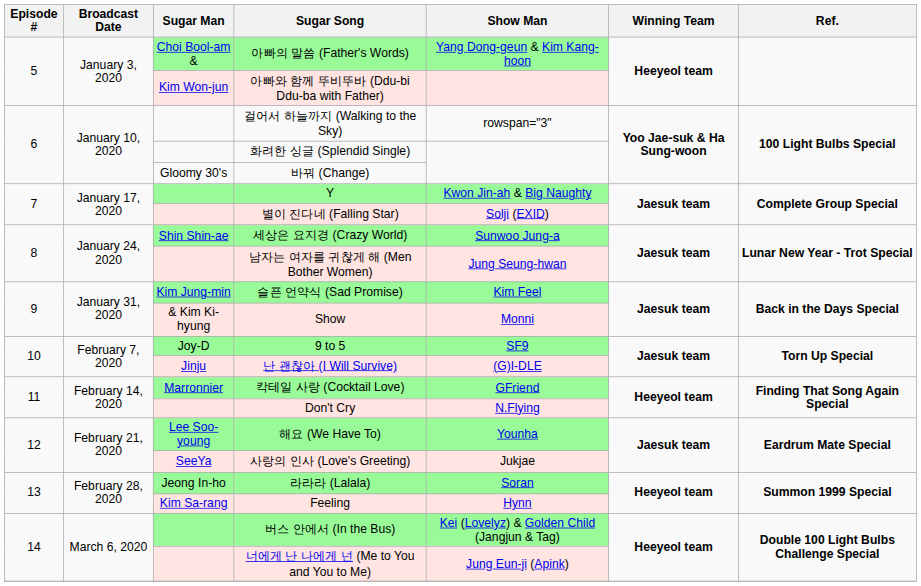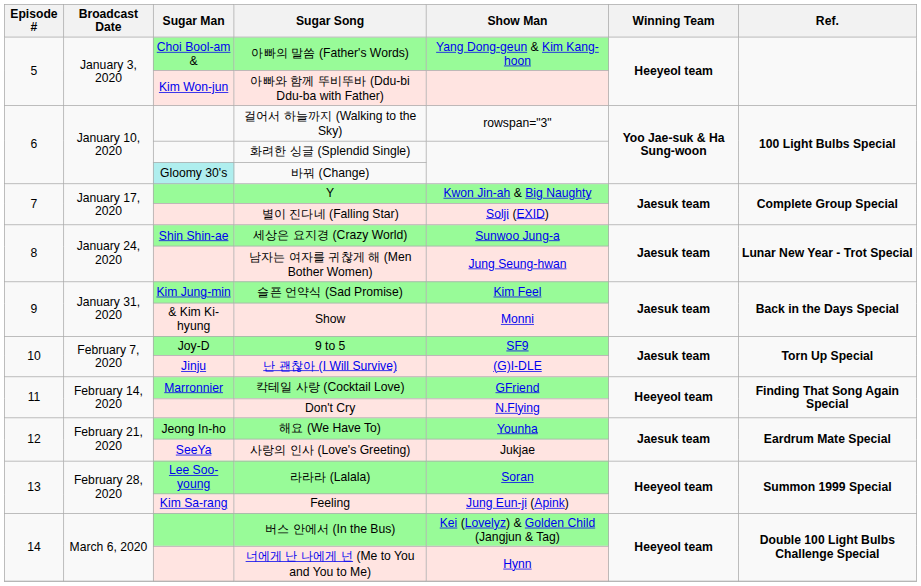(194, 173) no background -> (194, 173) paleturquoise background
(194, 434) Lee Soo-young -> (194, 428) Jeong In-ho
(194, 483) Jeong In-ho -> (194, 477) Lee Soo-young
(517, 503) Hynn -> (517, 503) Jung Eun-ji (Apink)
(517, 563) Jung Eun-ji (Apink) -> (517, 563) Hynn
